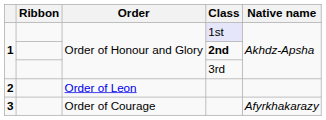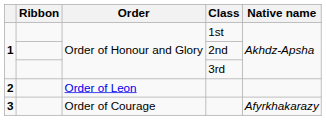(216, 32) lavender background -> (216, 32) no background
(219, 50) bold -> (218, 50) normal
